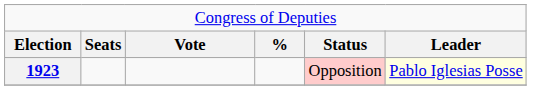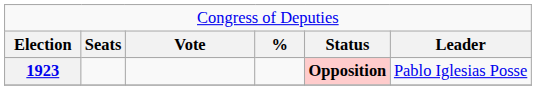(345, 70) normal -> (347, 70) bold
(456, 70) lightyellow background -> (461, 70) no background
